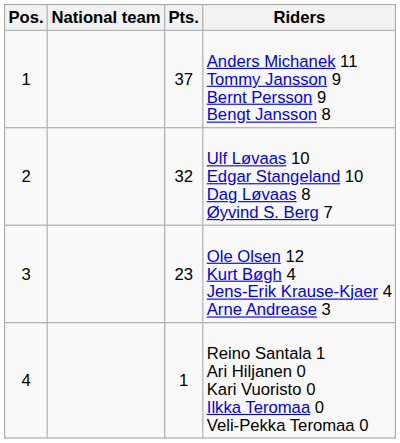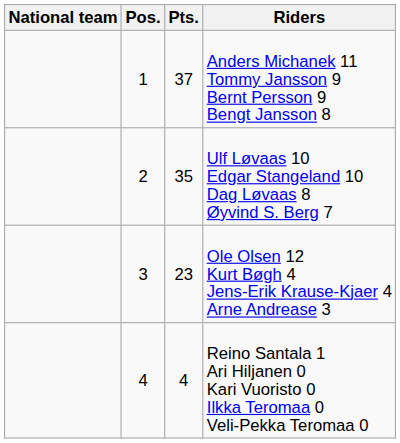columns swapped: (26, 17) <-> (106, 17)
(184, 176) 32 -> (184, 176) 35
(184, 380) 1 -> (184, 380) 4
